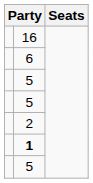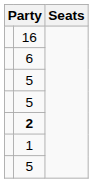(29, 124) normal -> (29, 124) bold
(29, 145) bold -> (29, 145) normal
